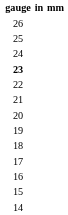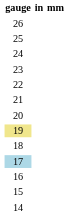(18, 69) bold -> (18, 69) normal
(18, 131) no background -> (18, 131) khaki background
(18, 161) no background -> (18, 161) lightblue background
